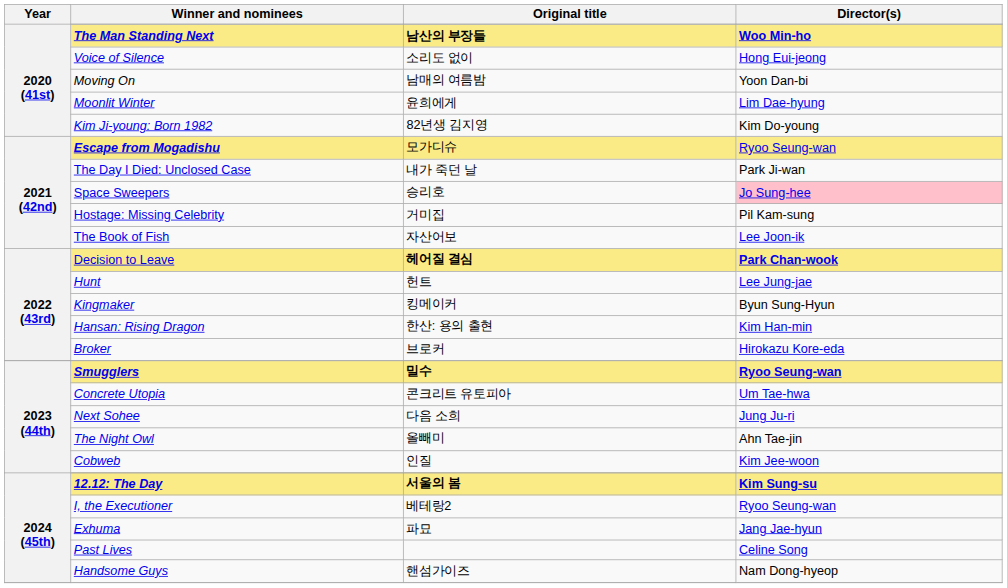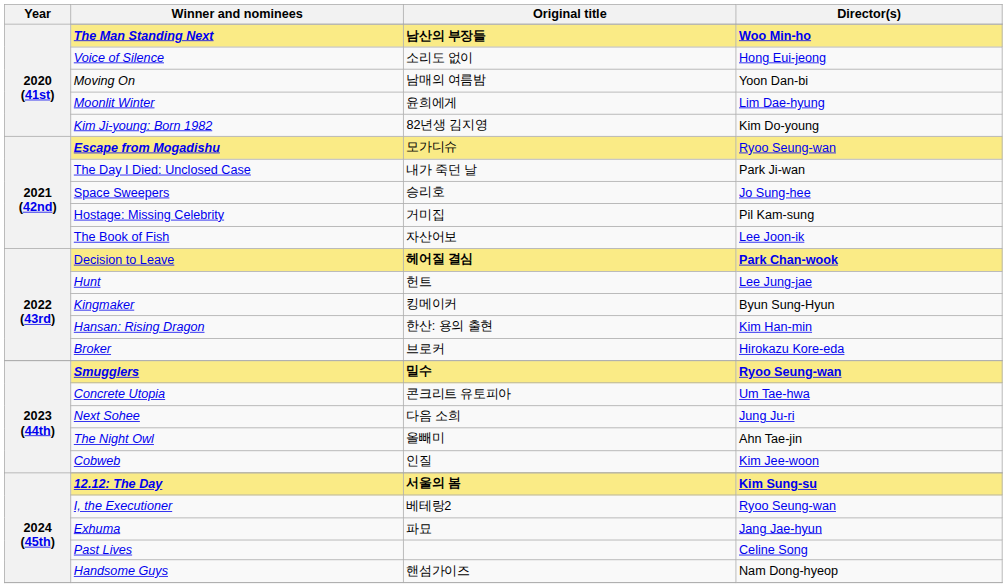(775, 192) pink background -> (775, 192) no background
